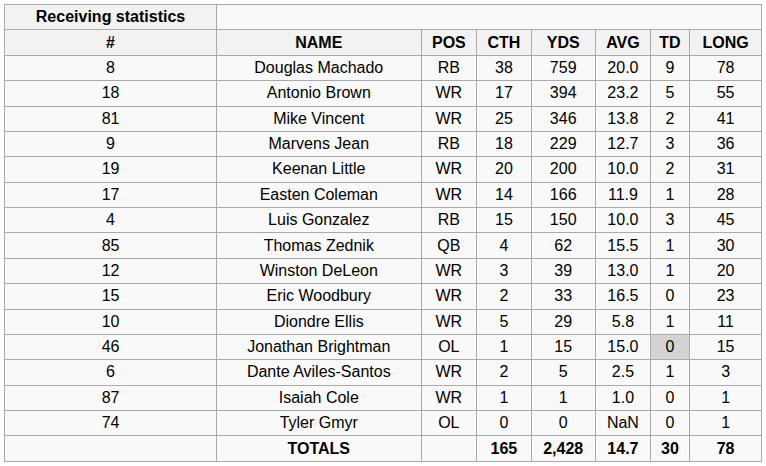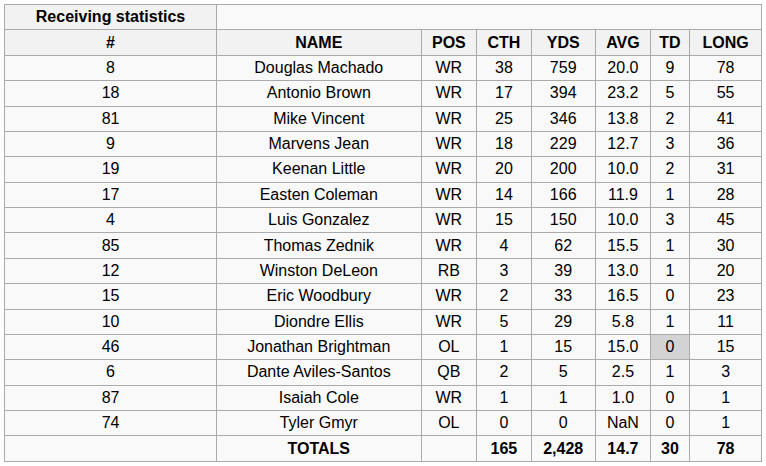(449, 67) RB -> (449, 67) WR
(449, 144) RB -> (449, 144) WR
(449, 220) RB -> (449, 220) WR
(449, 245) QB -> (449, 245) WR
(449, 270) WR -> (449, 270) RB
(449, 372) WR -> (449, 372) QB
